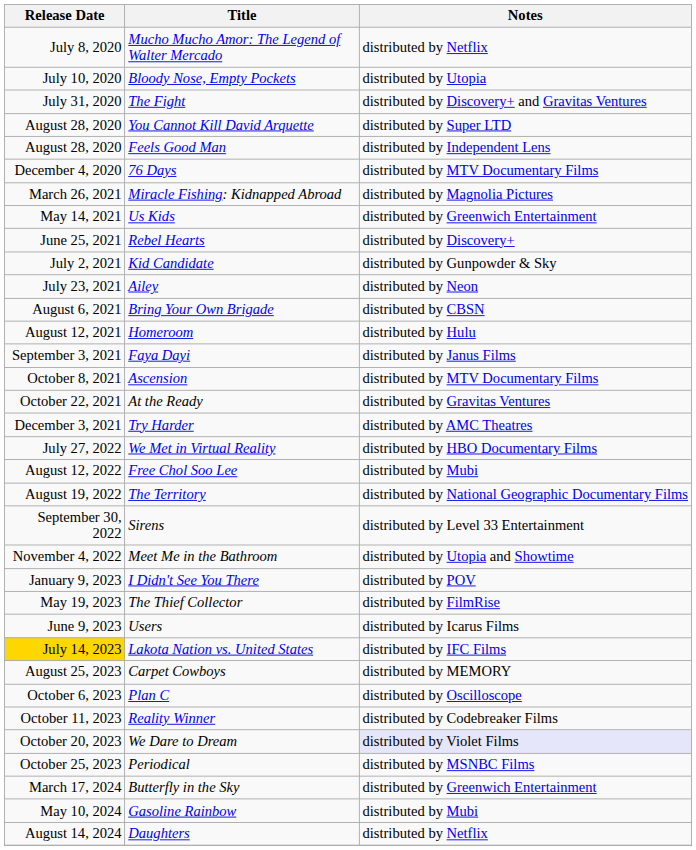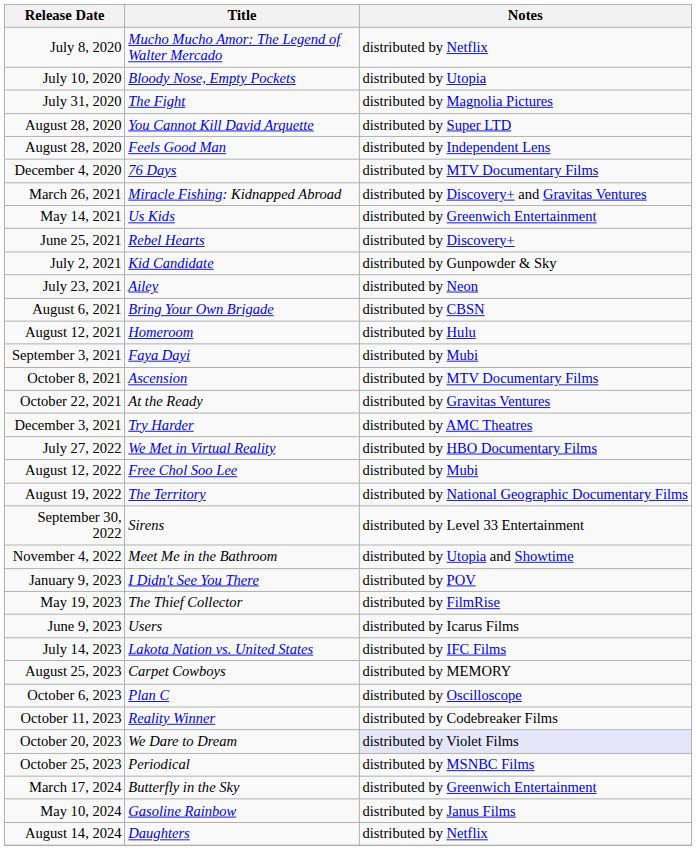(505, 101) distributed by Discovery+ and Gravitas Ventures -> (458, 101) distributed by Magnolia Pictures
(458, 194) distributed by Magnolia Pictures -> (505, 194) distributed by Discovery+ and Gravitas Ventures
(439, 355) distributed by Janus Films -> (420, 355) distributed by Mubi
(82, 649) gold background -> (82, 649) no background
(420, 810) distributed by Mubi -> (439, 810) distributed by Janus Films
